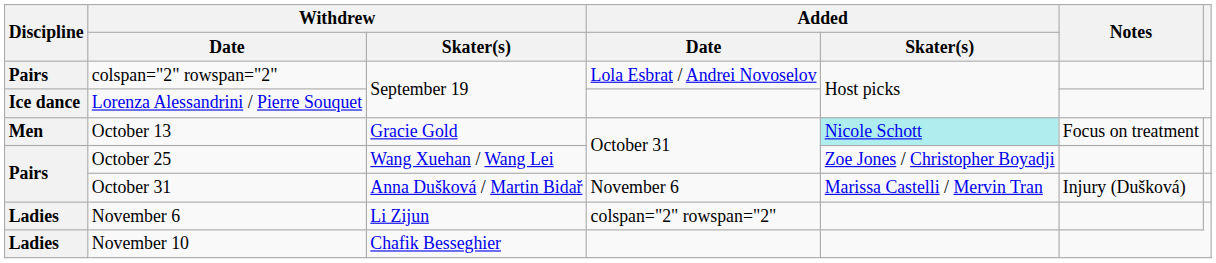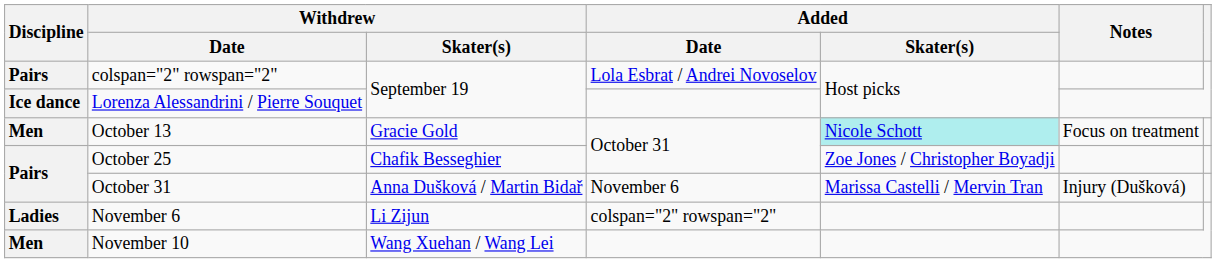(462, 159) Wang Xuehan / Wang Lei -> (436, 159) Chafik Besseghier
(34, 243) Ladies -> (26, 243) Men
(436, 243) Chafik Besseghier -> (462, 243) Wang Xuehan / Wang Lei
